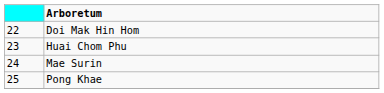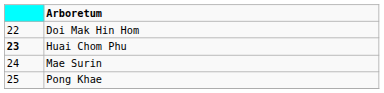(13, 47) normal -> (13, 47) bold
